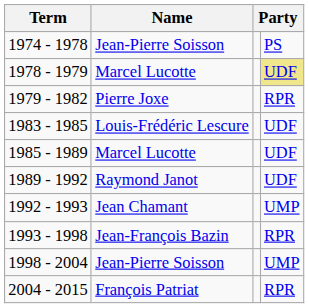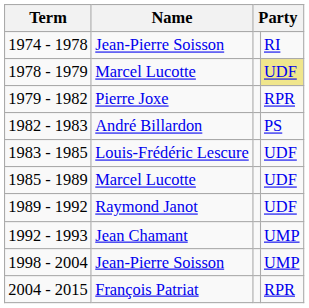(273, 45) PS -> (272, 45) RI
+ row: (48, 126)
- row: (48, 234)
